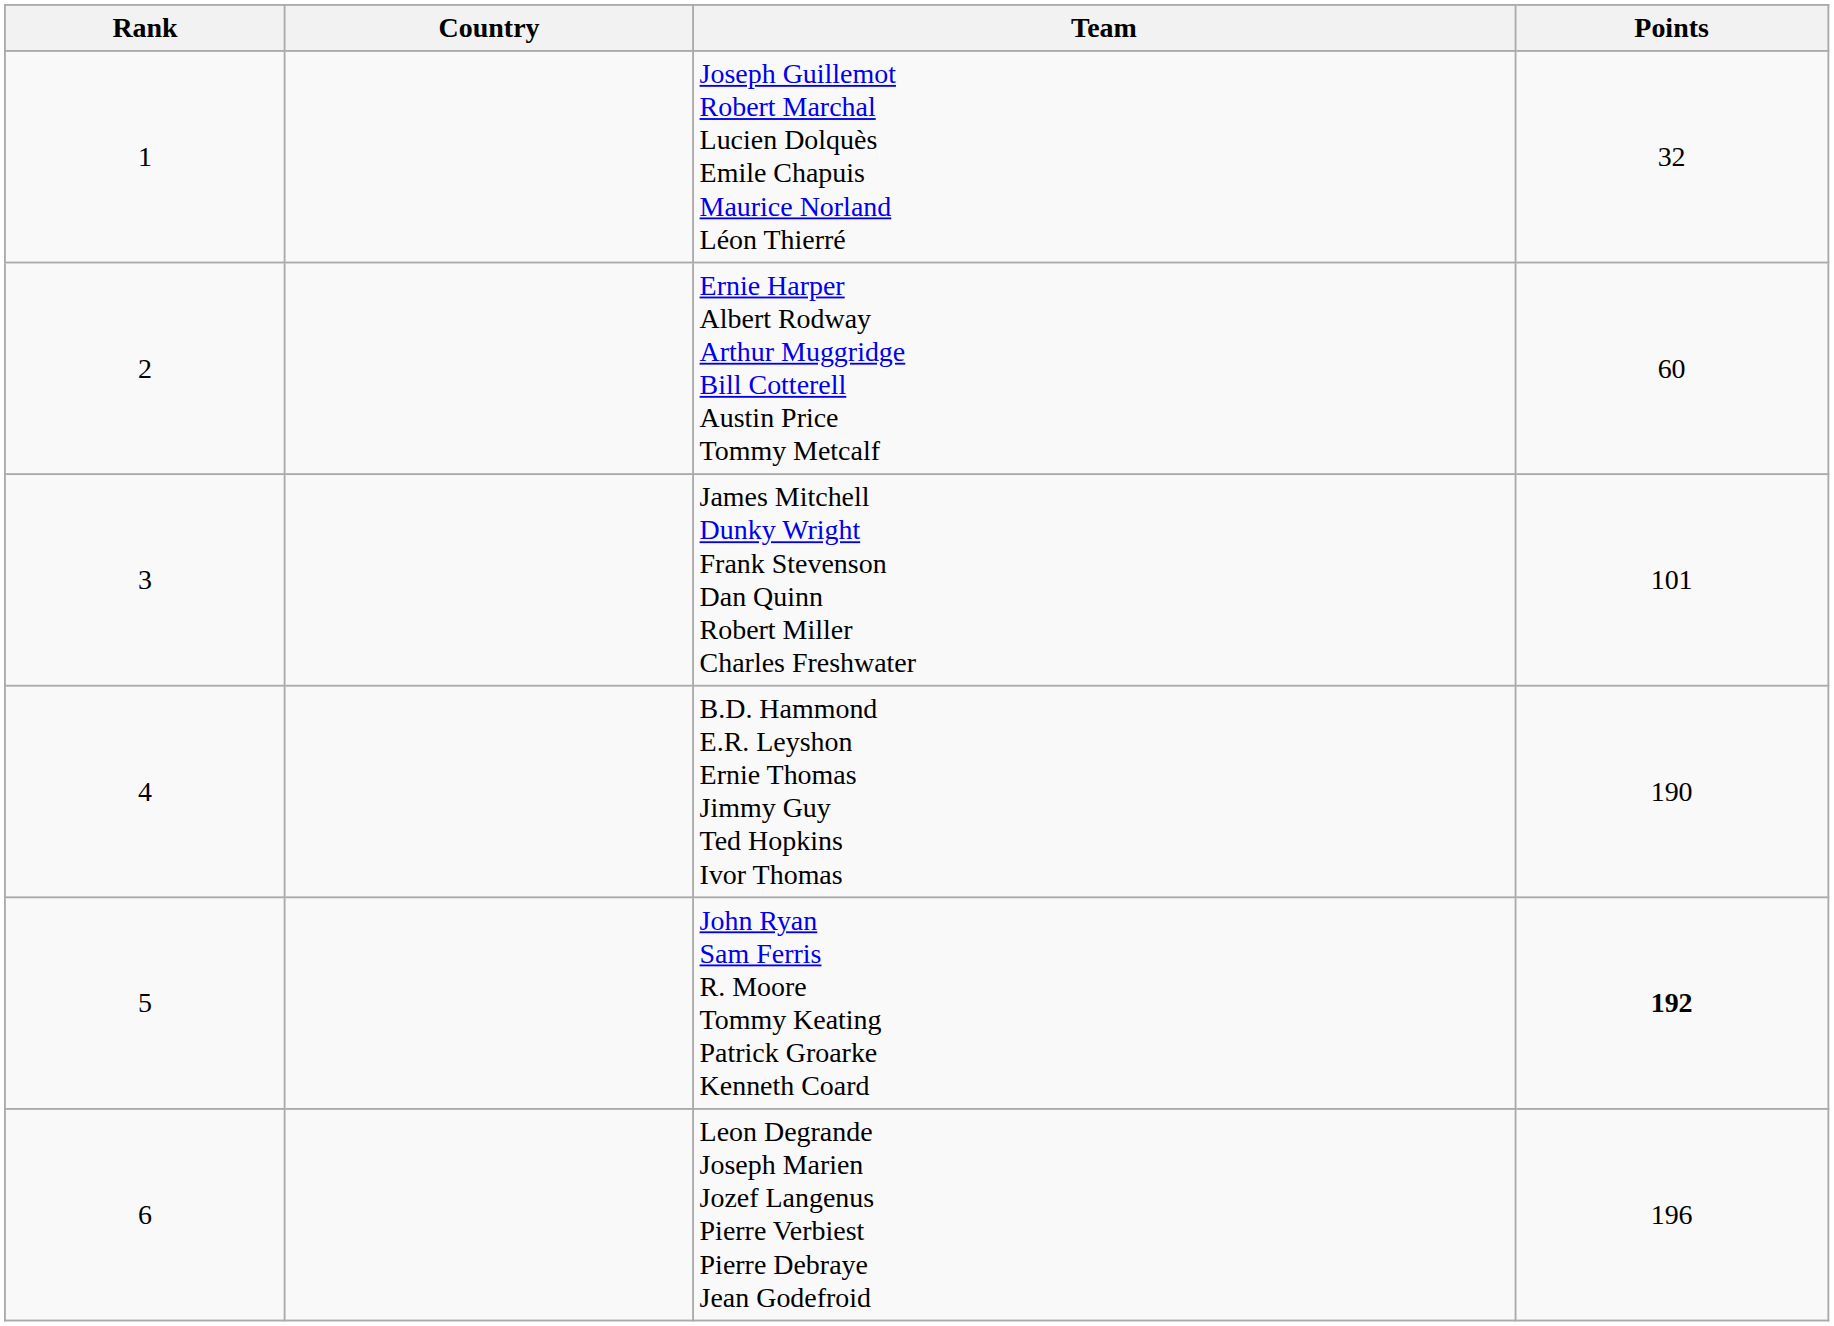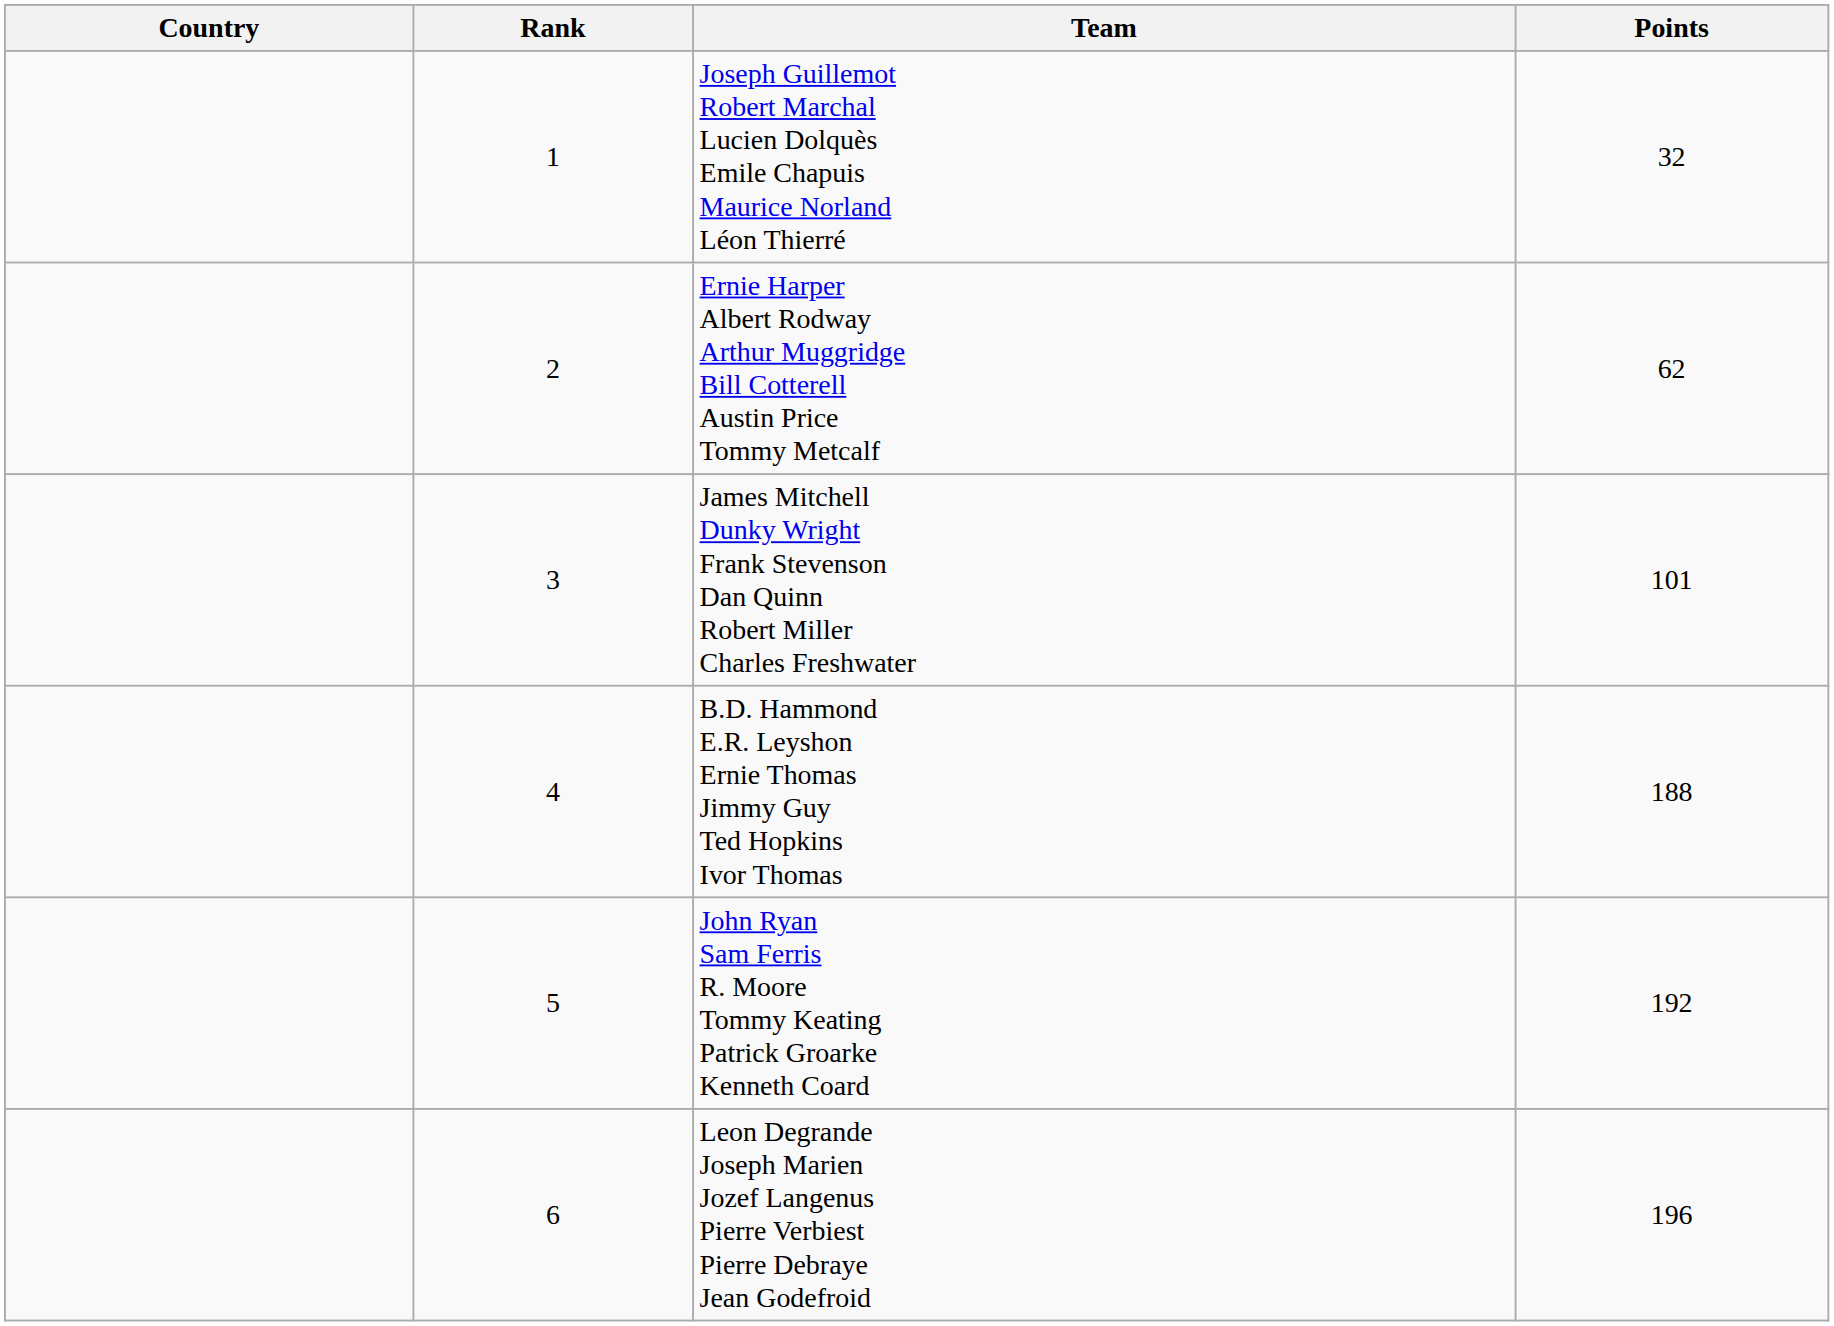columns swapped: (145, 27) <-> (489, 27)
(1672, 368) 60 -> (1672, 368) 62
(1672, 791) 190 -> (1672, 791) 188
(1672, 1003) bold -> (1672, 1003) normal
